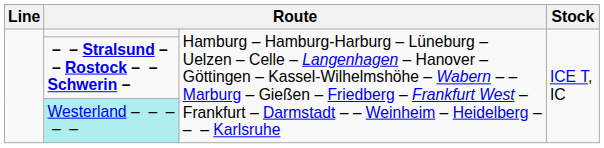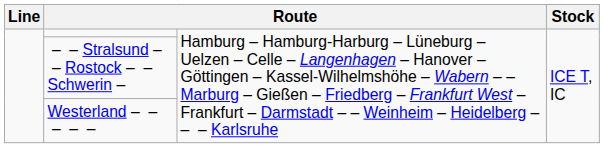(108, 67) bold -> (105, 67) normal
(111, 120) paleturquoise background -> (102, 120) no background
